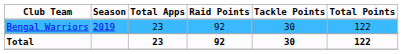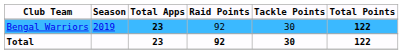(158, 27) normal -> (158, 27) bold
(362, 27) normal -> (362, 27) bold
